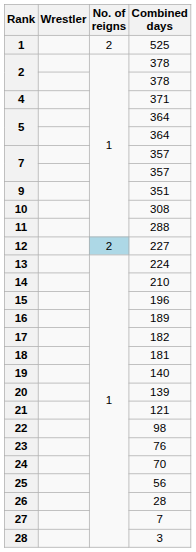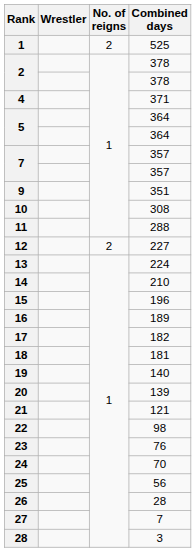(109, 245) lightblue background -> (109, 245) no background
